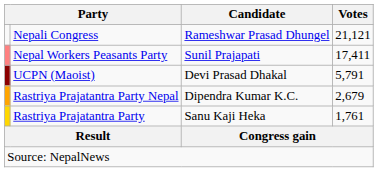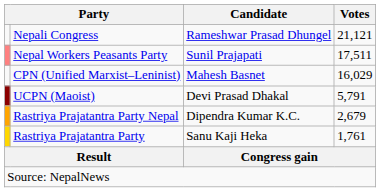(353, 55) 17,411 -> (355, 55) 17,511
+ row: (97, 75)
